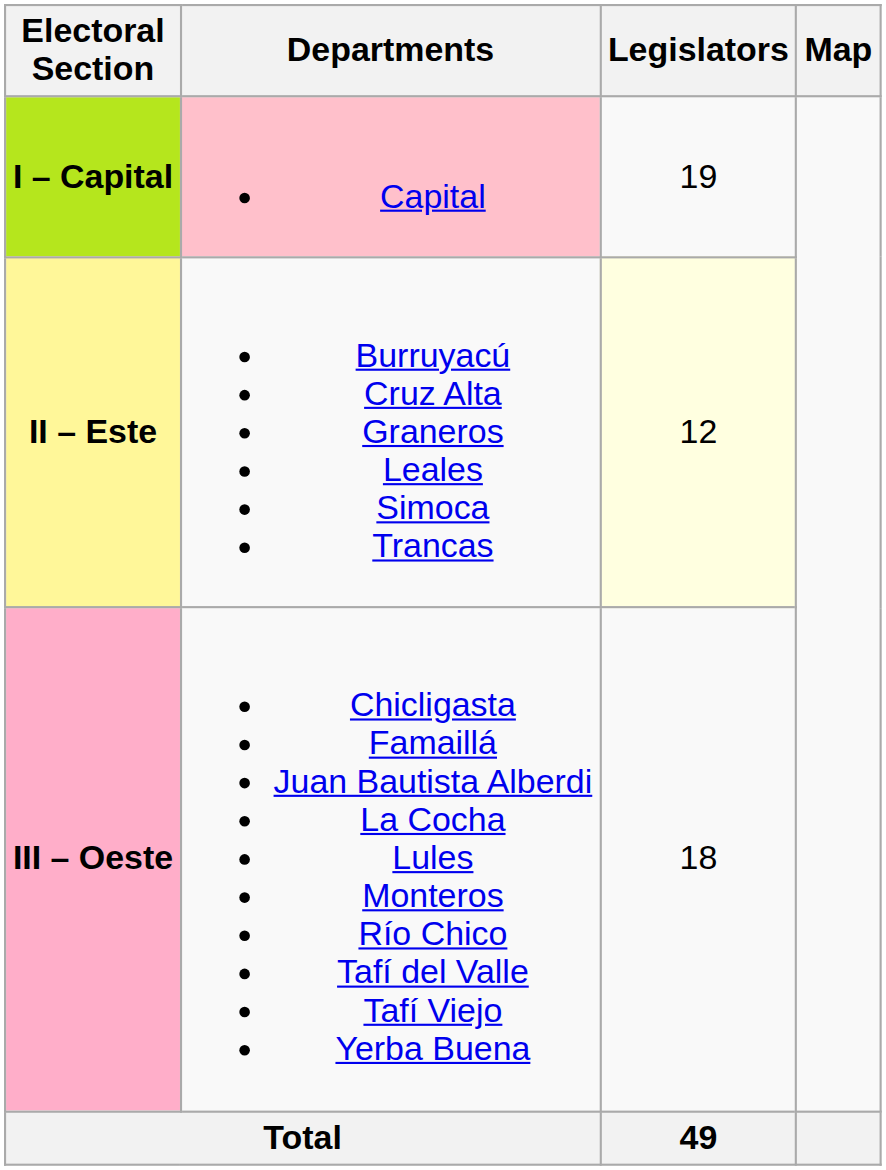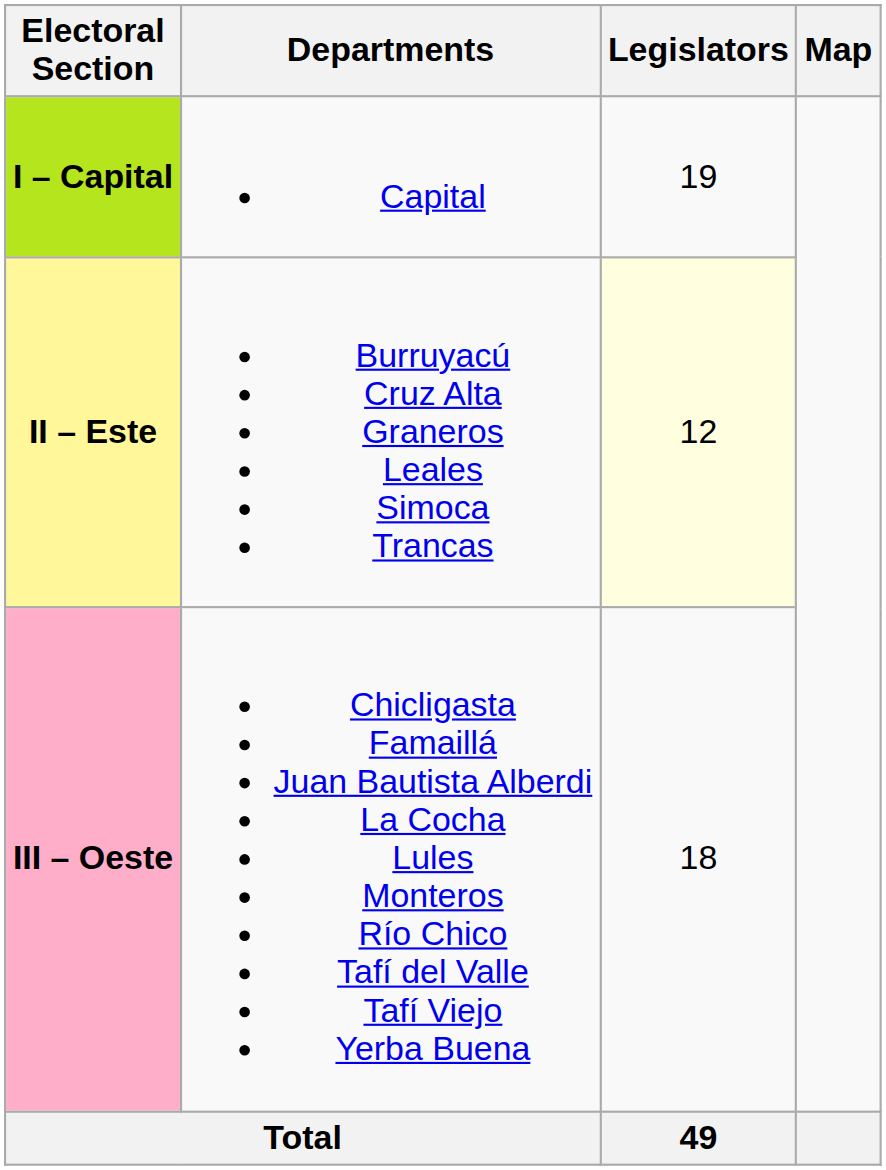(391, 196) pink background -> (391, 196) no background
